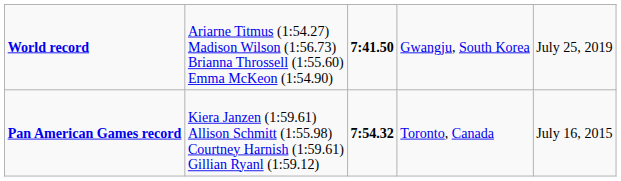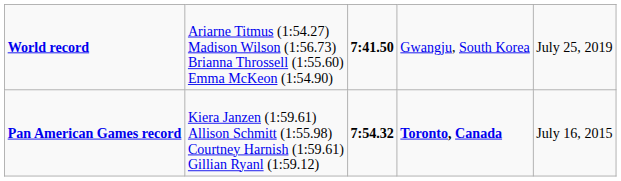(447, 133) normal -> (451, 133) bold
